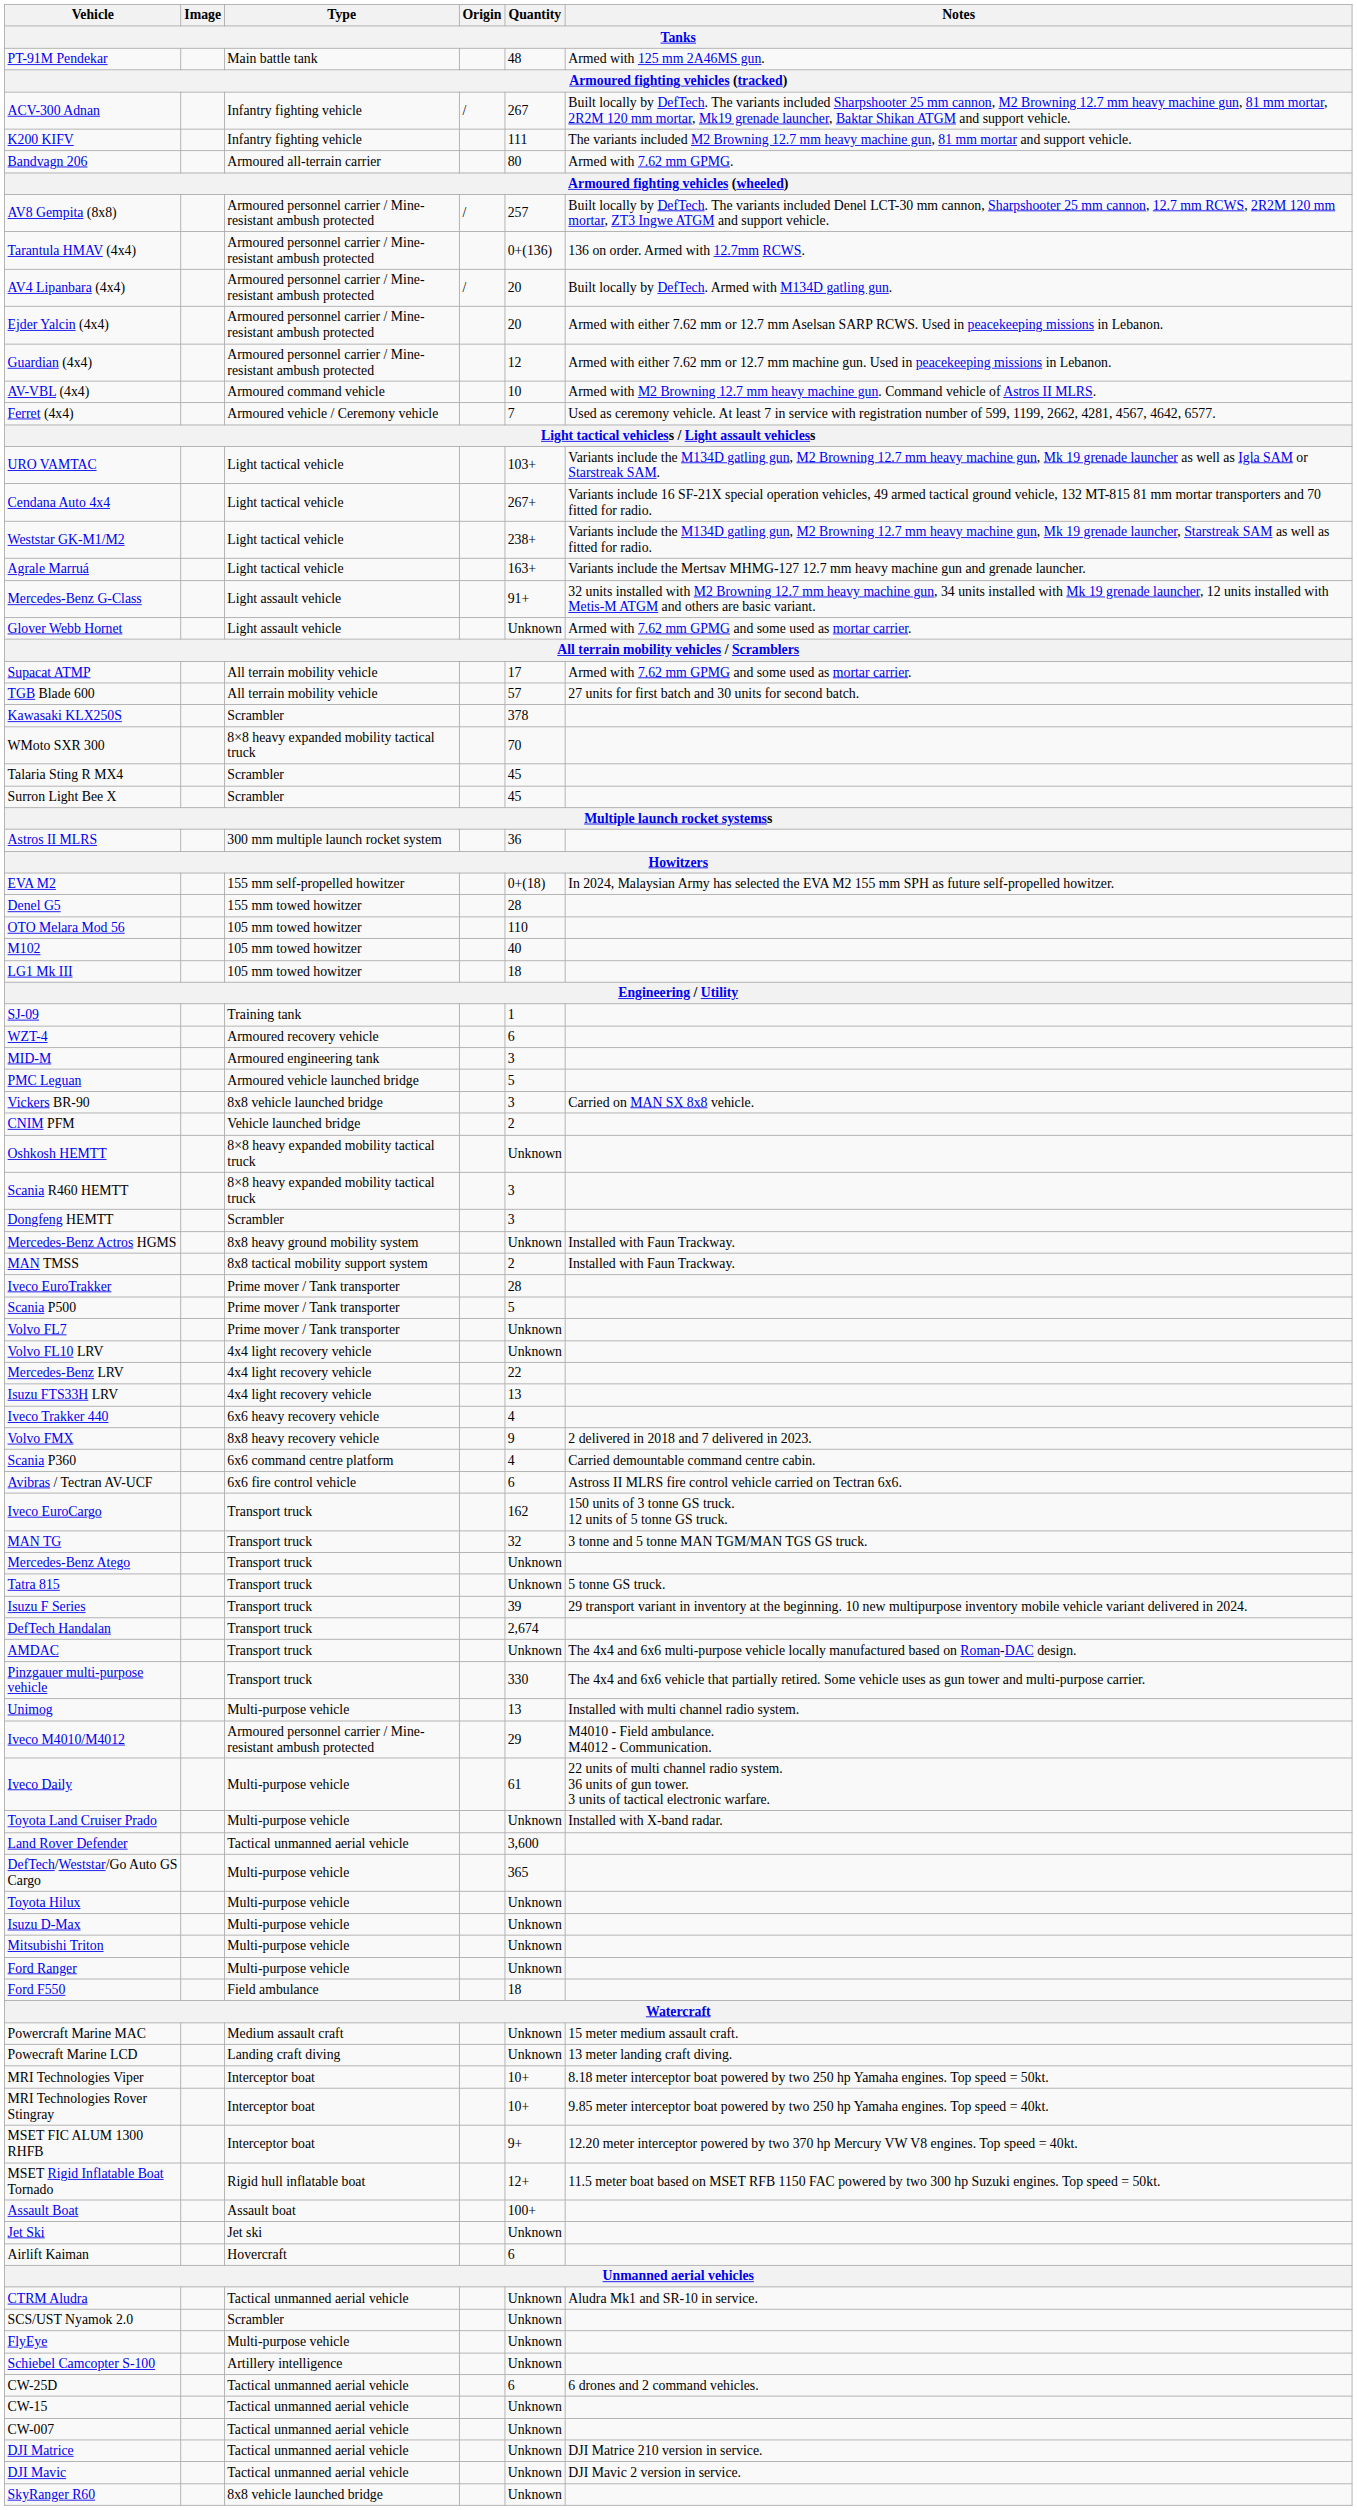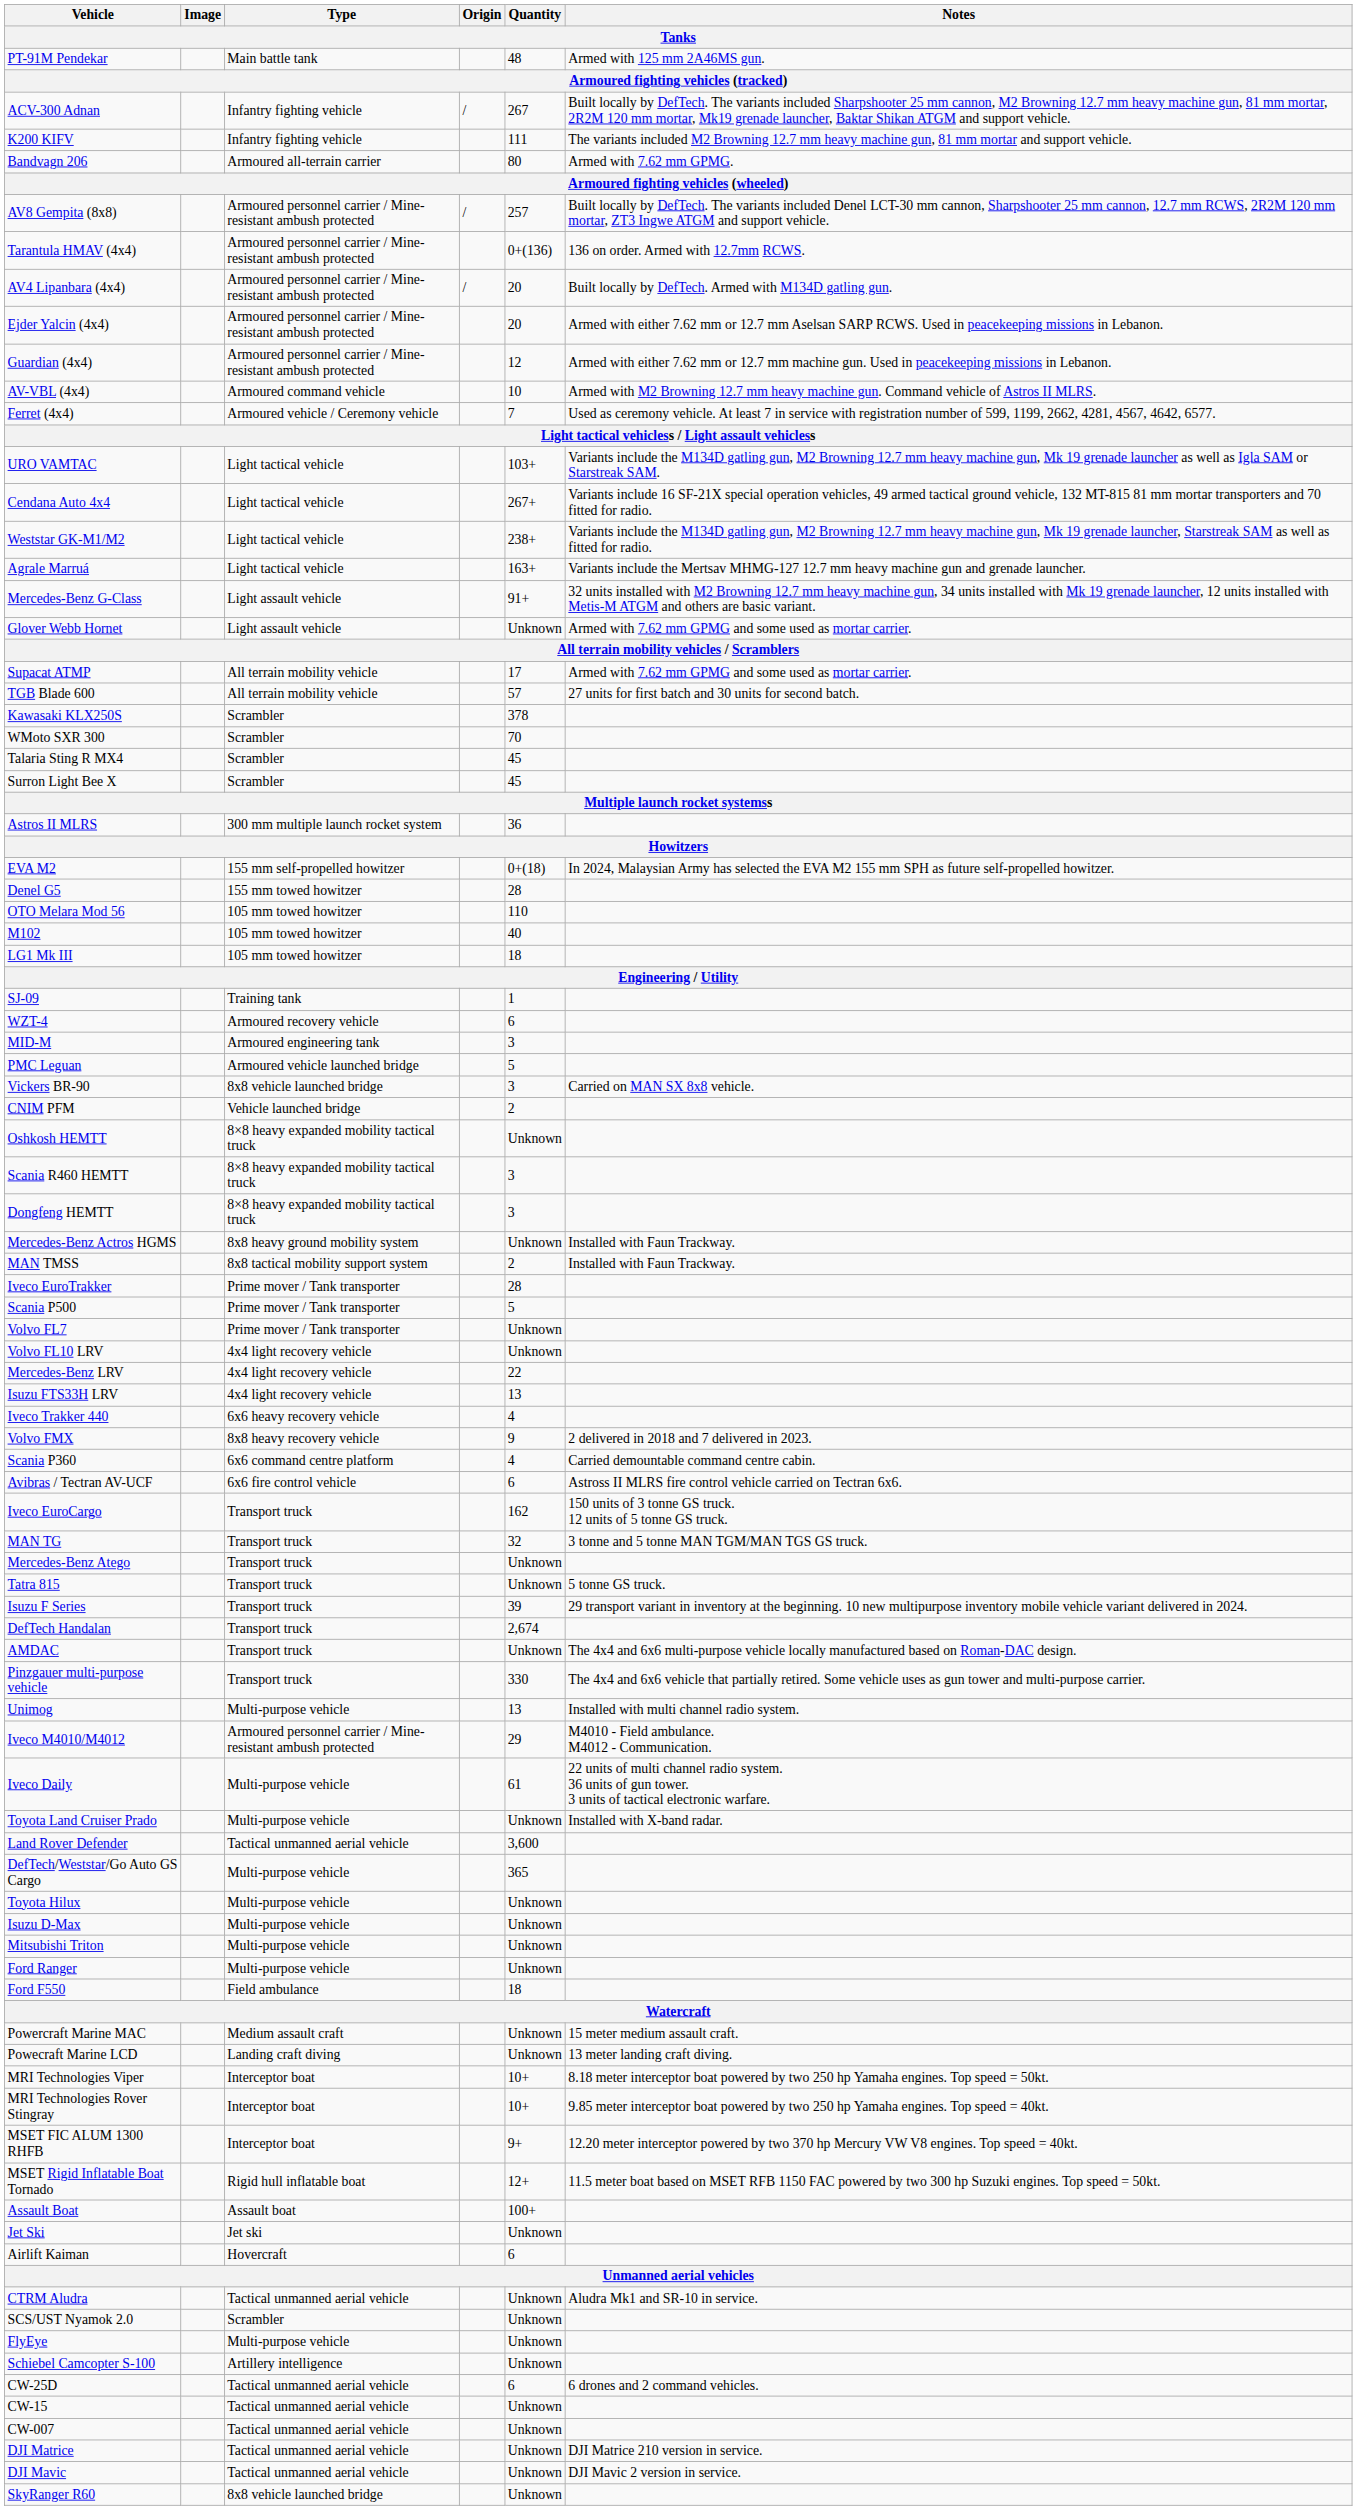(331, 745) 8×8 heavy expanded mobility tactical truck -> (256, 737) Scrambler
(256, 1220) Scrambler -> (331, 1212) 8×8 heavy expanded mobility tactical truck
